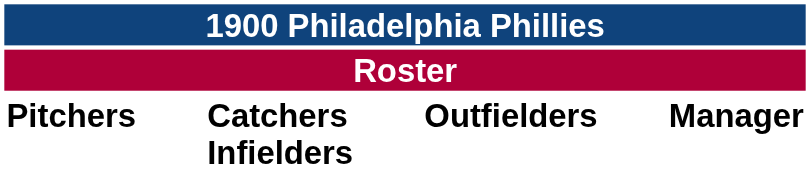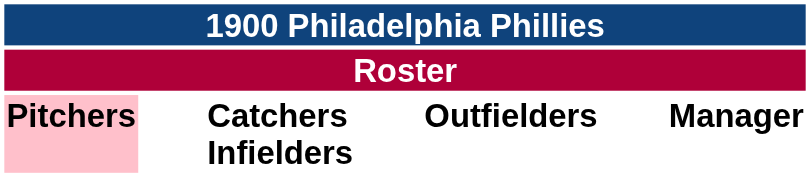(71, 116) no background -> (71, 116) pink background
